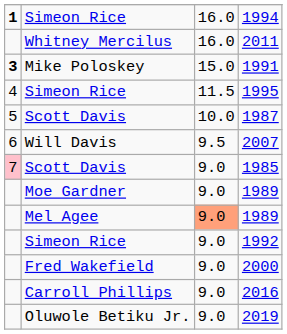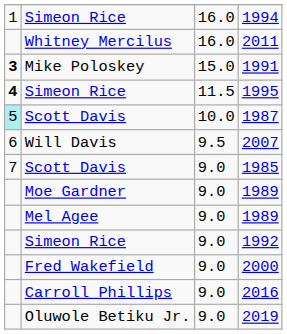(13, 17) bold -> (13, 17) normal
(13, 92) normal -> (13, 92) bold
(13, 117) no background -> (13, 117) paleturquoise background
(13, 167) pink background -> (13, 167) no background
(212, 217) lightsalmon background -> (212, 217) no background
